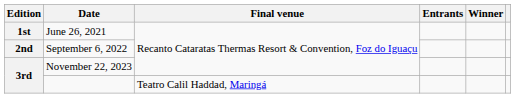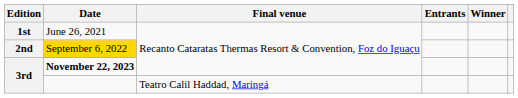(87, 49) no background -> (87, 49) gold background
(89, 66) normal -> (90, 66) bold
